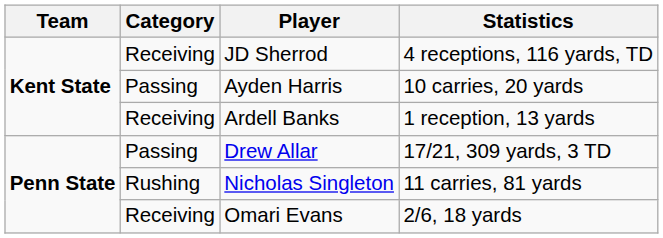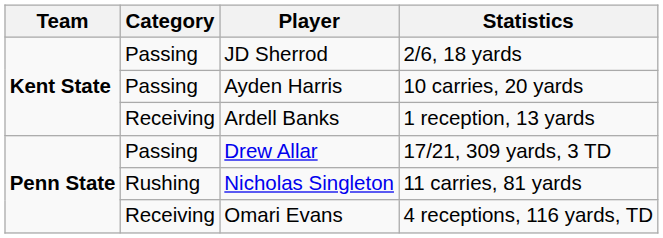(170, 53) Receiving -> (161, 53) Passing
(528, 53) 4 receptions, 116 yards, TD -> (463, 53) 2/6, 18 yards
(463, 216) 2/6, 18 yards -> (528, 216) 4 receptions, 116 yards, TD
